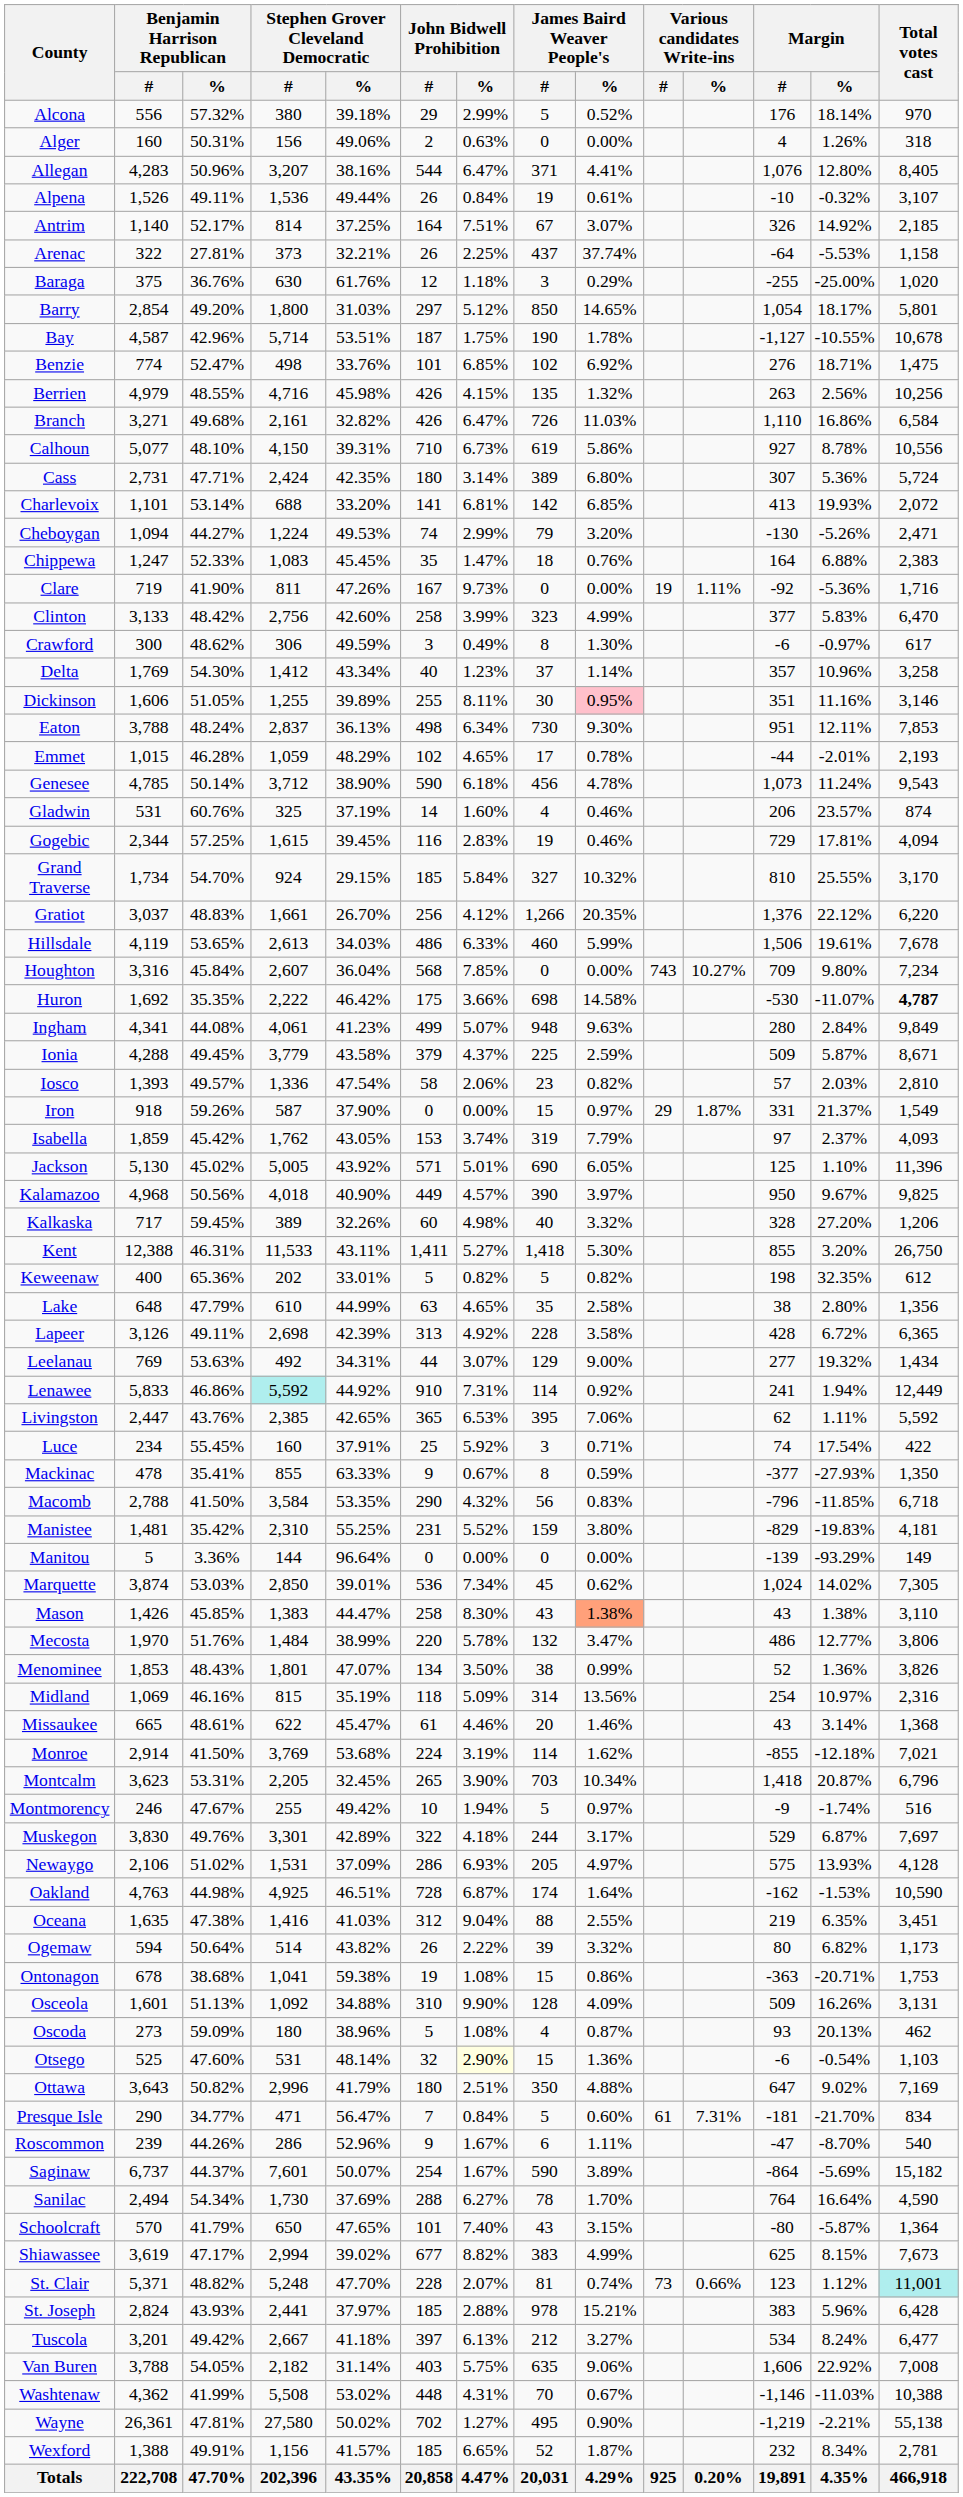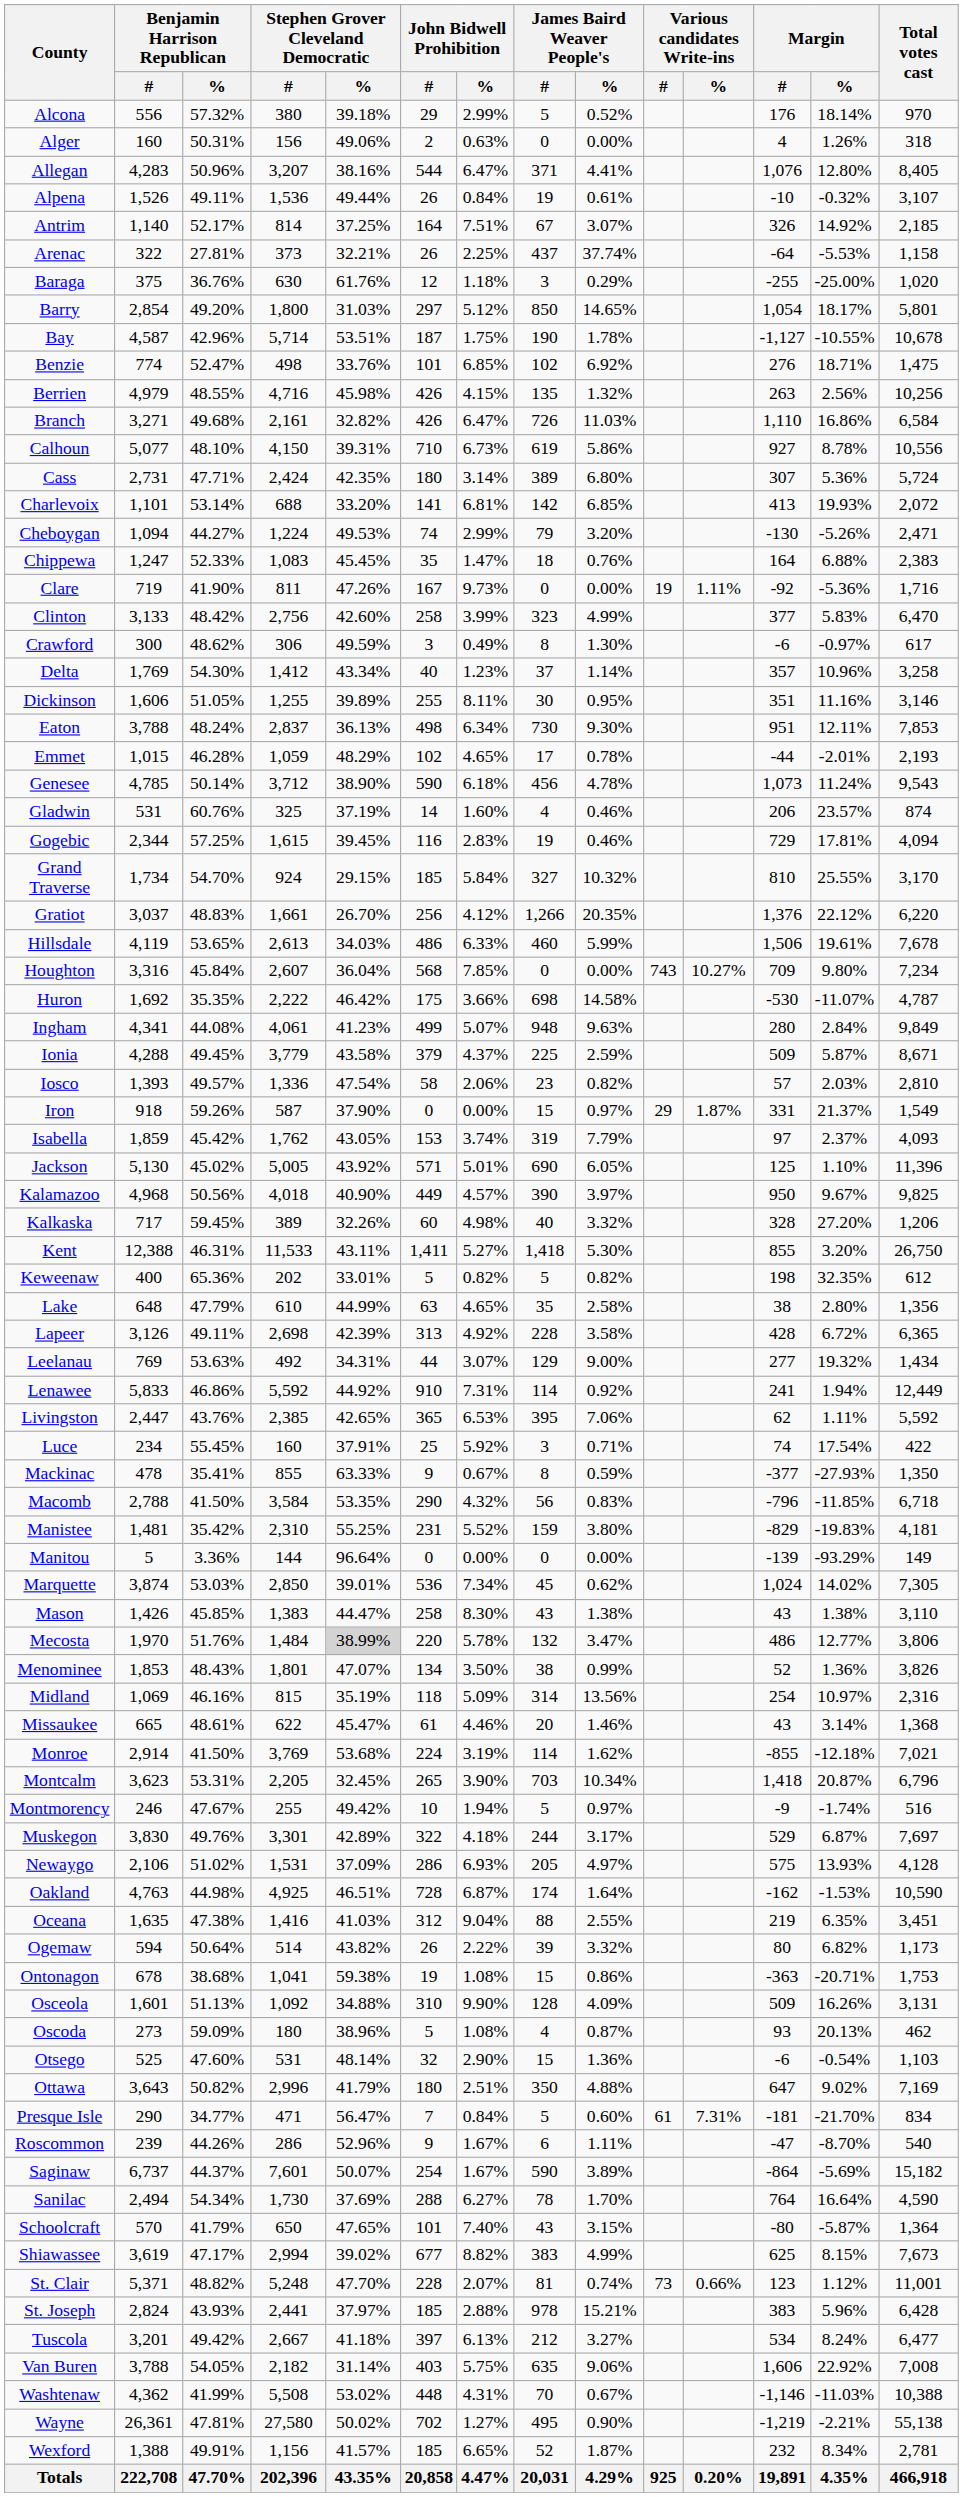(610, 700) pink background -> (610, 700) no background
(918, 998) bold -> (918, 998) normal
(289, 1389) paleturquoise background -> (289, 1389) no background
(610, 1613) lightsalmon background -> (610, 1613) no background
(363, 1640) no background -> (363, 1640) lightgrey background
(485, 2059) lightyellow background -> (485, 2059) no background
(918, 2282) paleturquoise background -> (918, 2282) no background
